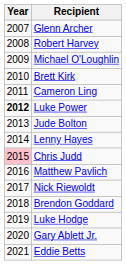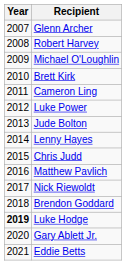(18, 108) bold -> (18, 108) normal
(18, 156) pink background -> (18, 156) no background
(18, 220) normal -> (18, 220) bold
